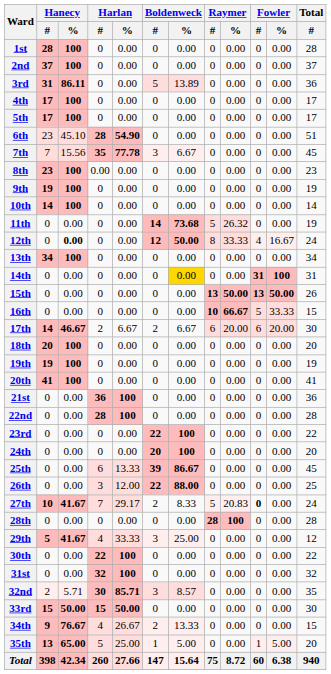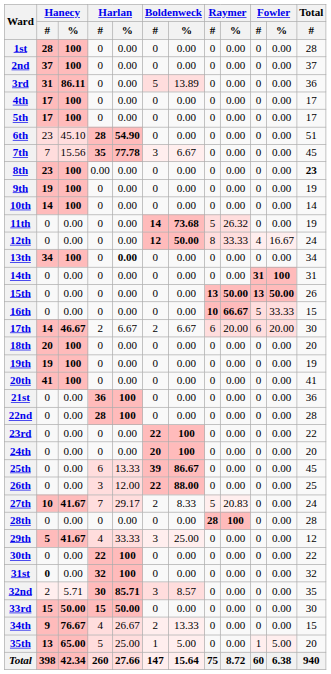(311, 170) normal -> (311, 170) bold
(73, 240) bold -> (73, 240) normal
(127, 258) normal -> (127, 258) bold
(186, 275) gold background -> (186, 275) no background
(259, 503) bold -> (259, 503) normal
(47, 573) normal -> (47, 573) bold
